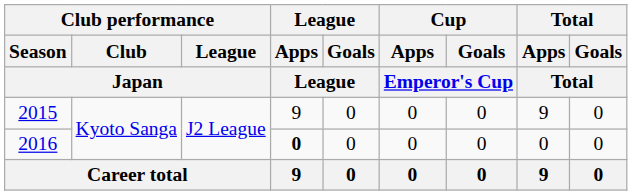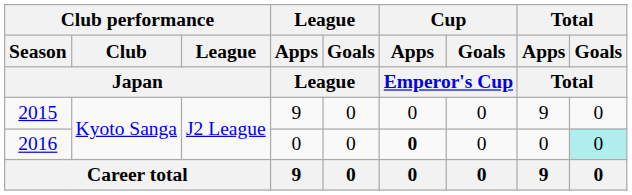(296, 143) bold -> (296, 143) normal
(412, 143) normal -> (412, 143) bold
(598, 143) no background -> (598, 143) paleturquoise background
